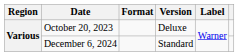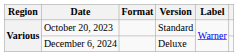(172, 28) Deluxe -> (176, 28) Standard
(176, 43) Standard -> (172, 43) Deluxe
